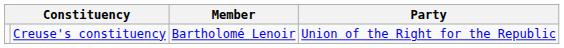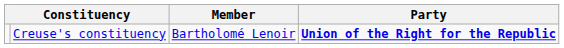(429, 34) normal -> (429, 34) bold
